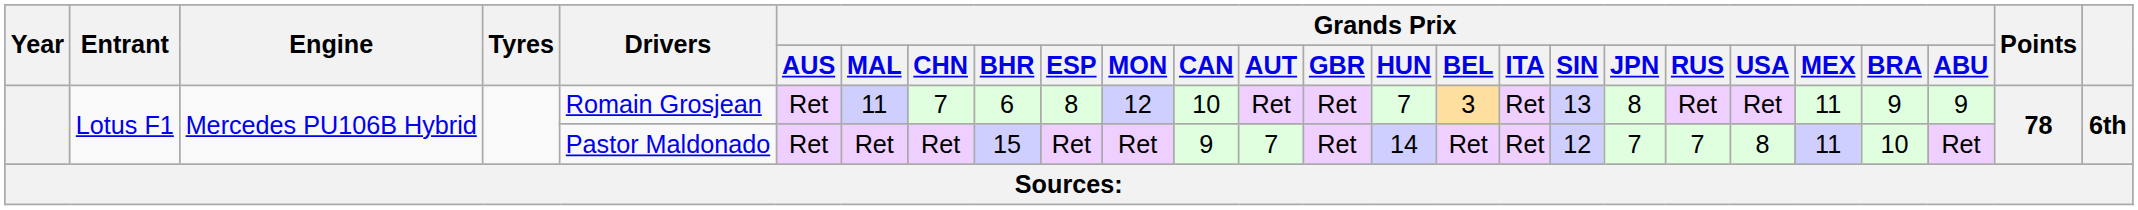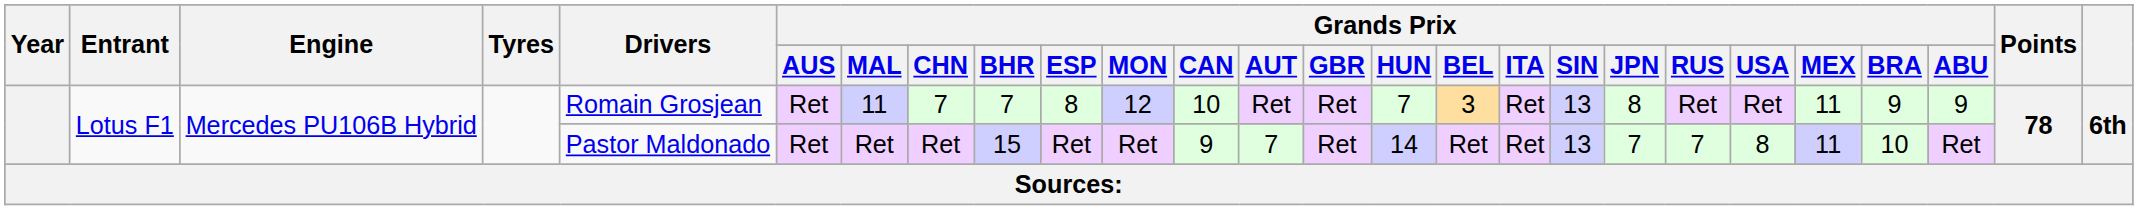(1007, 105) 6 -> (1007, 105) 7
(1577, 145) 12 -> (1577, 145) 13
